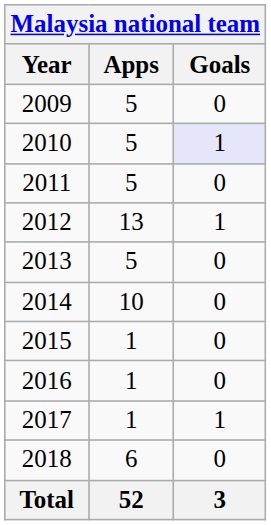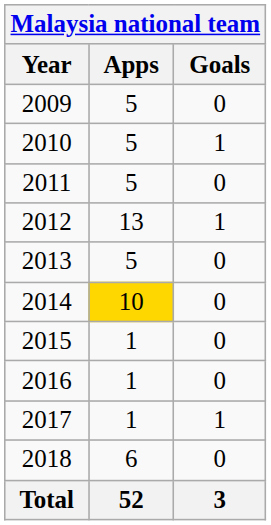(220, 143) lavender background -> (220, 143) no background
(131, 301) no background -> (131, 301) gold background
